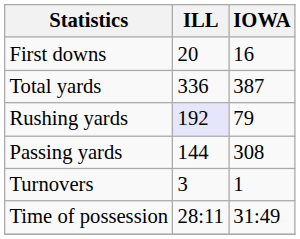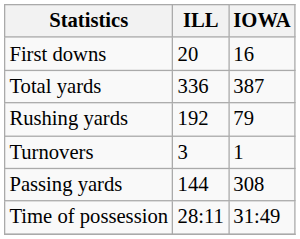(193, 119) lavender background -> (193, 119) no background
rows swapped: (66, 151) <-> (51, 184)
